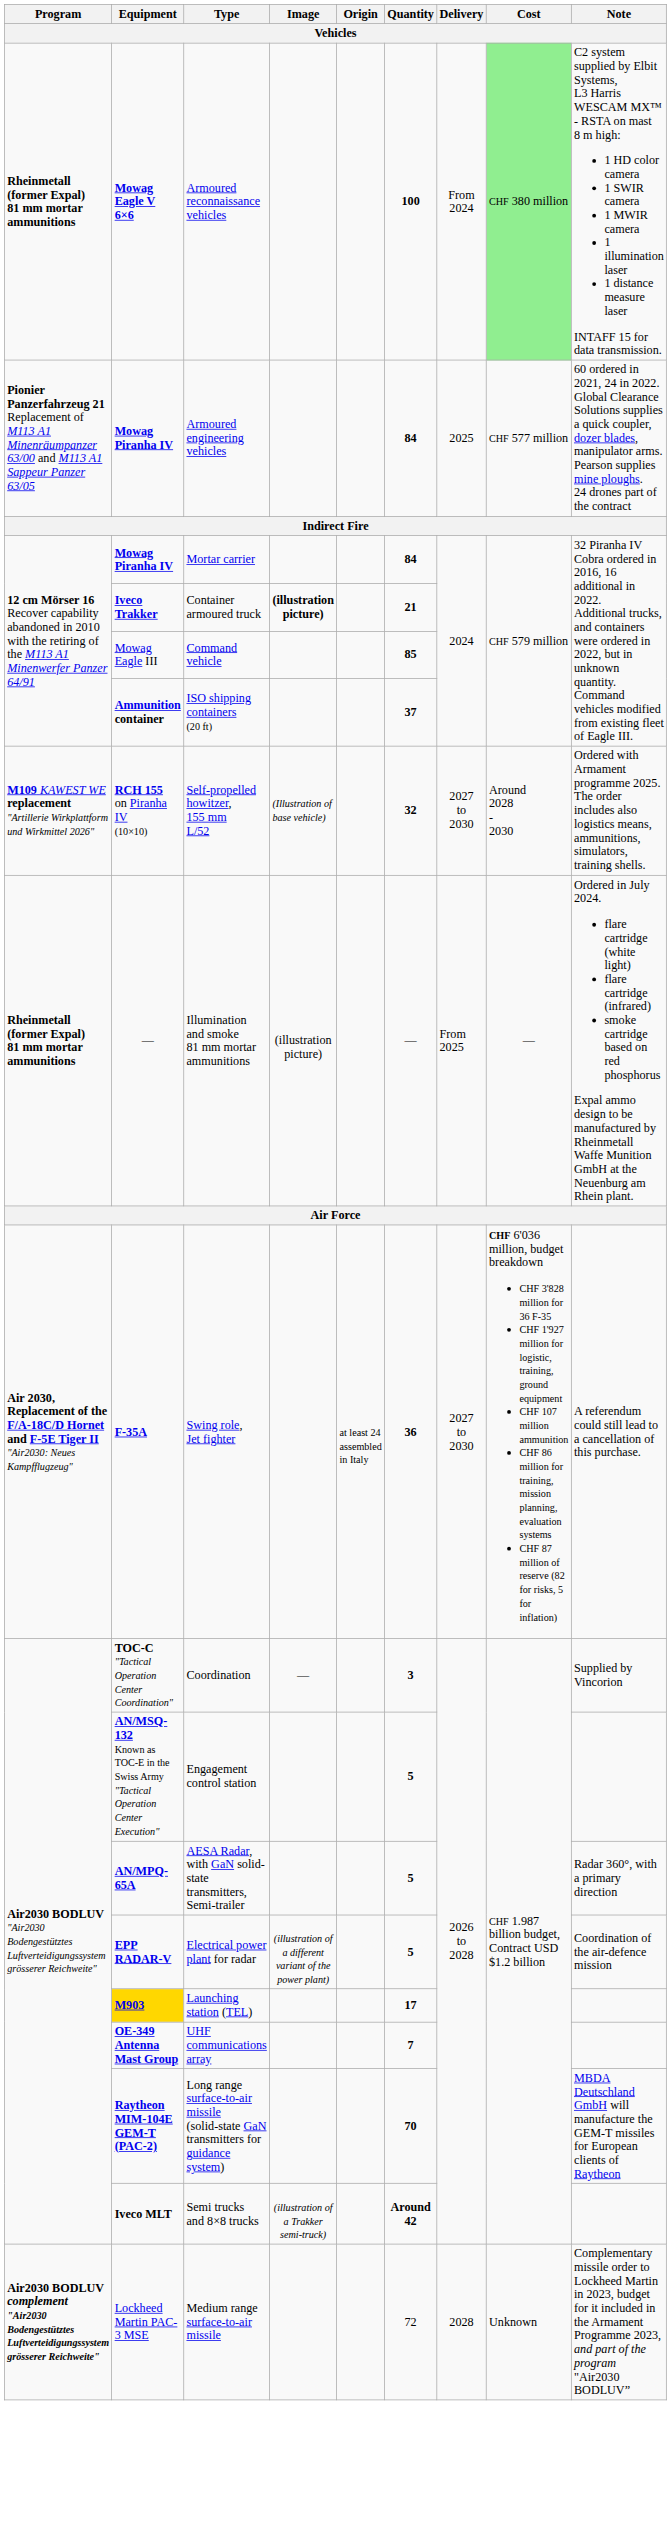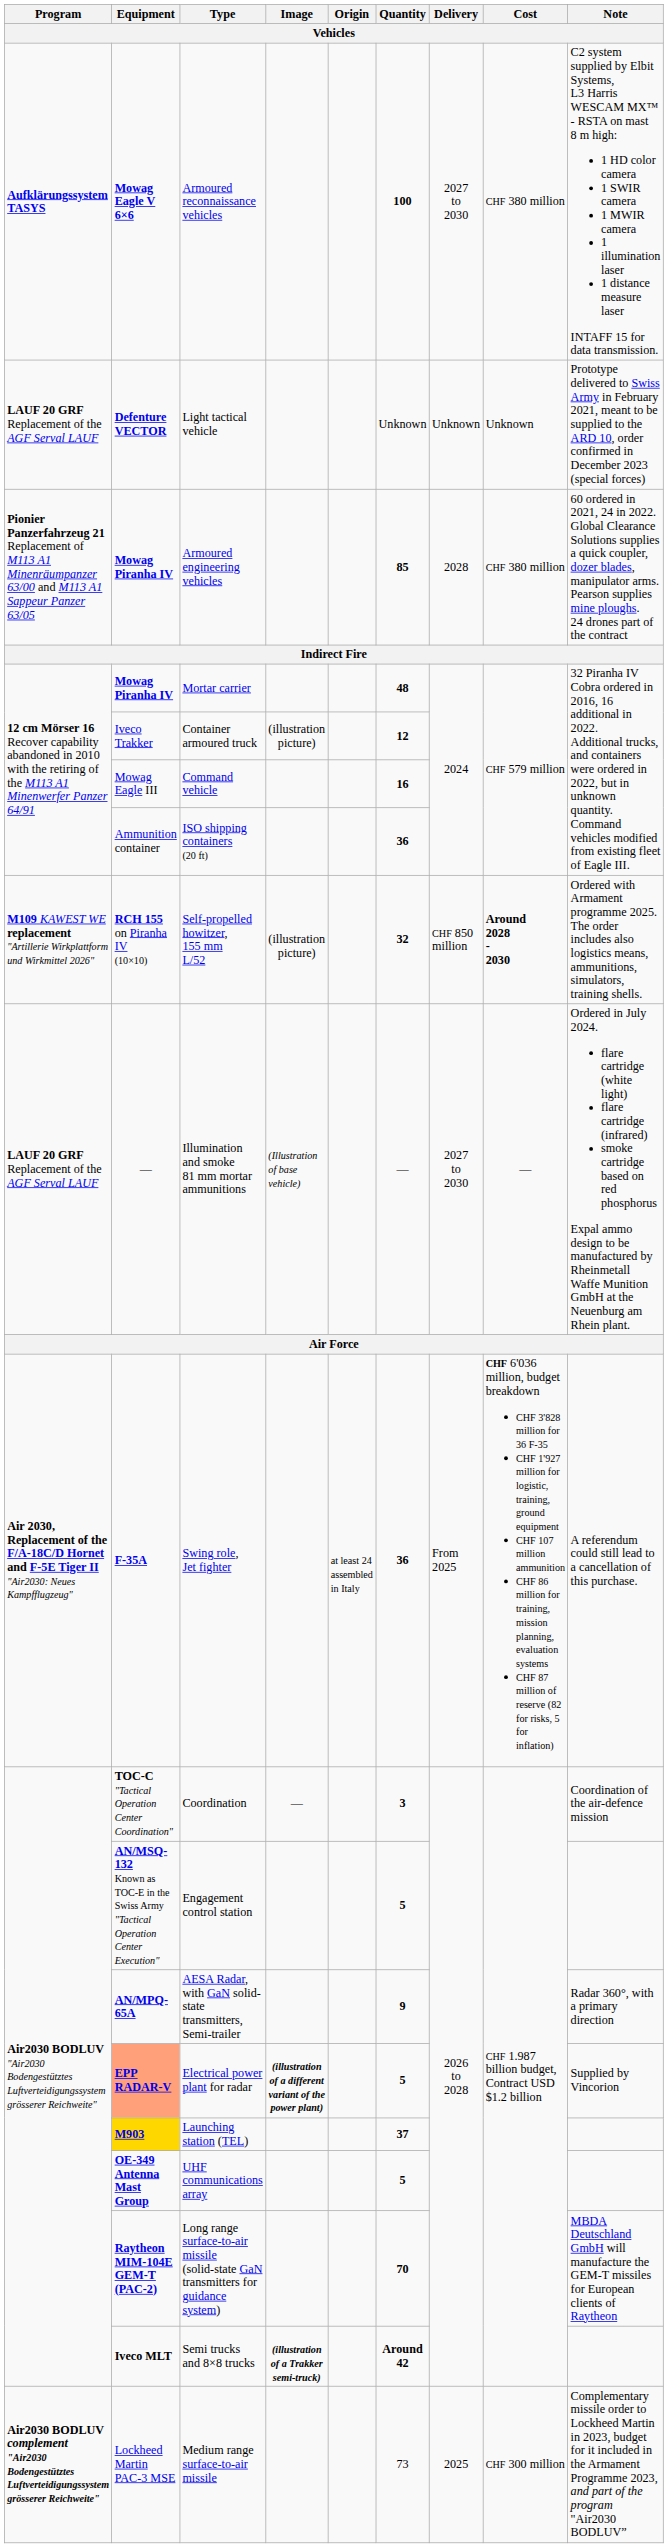(46, 201) Rheinmetall (former Expal) 81 mm mortar ammunitions -> (58, 201) Aufklärungssystem TASYS
(461, 201) From 2024 -> (456, 201) 2027 to 2030
(529, 201) lightgreen background -> (525, 201) no background
+ row: (215, 424)
(411, 438) 84 -> (402, 567) 85
(461, 438) 2025 -> (456, 567) 2028
(529, 438) CHF 577 million -> (525, 567) CHF 380 million
(411, 559) 84 -> (402, 688) 48
(136, 607) bold -> (134, 735) normal
(303, 607) bold -> (297, 735) normal
(411, 607) 21 -> (402, 735) 12
(411, 654) 85 -> (402, 783) 16
(148, 712) bold -> (146, 841) normal
(411, 712) 37 -> (402, 841) 36
(302, 810) (Illustration of base vehicle) -> (297, 946) (illustration picture)
(461, 810) 2027 to 2030 -> (453, 939) CHF 850 million
(508, 810) normal -> (506, 939) bold
(46, 1040) Rheinmetall (former Expal) 81 mm mortar ammunitions -> (54, 1169) LAUF 20 GRF Replacement of the AGF Serval LAUF
(303, 1047) (illustration picture) -> (293, 1169) (Illustration of base vehicle)
(453, 1040) From 2025 -> (456, 1169) 2027 to 2030
(461, 1431) 2027 to 2030 -> (445, 1560) From 2025
(603, 1675) Supplied by Vincorion -> (609, 1804) Coordination of the air-defence mission
(411, 1878) 5 -> (402, 2006) 9
(143, 1952) no background -> (143, 2080) lightsalmon background
(303, 1959) normal -> (297, 2087) bold
(613, 1952) Coordination of the air-defence mission -> (600, 2080) Supplied by Vincorion
(411, 2005) 17 -> (402, 2134) 37
(411, 2045) 7 -> (402, 2180) 5
(303, 2221) normal -> (297, 2363) bold
(411, 2322) 72 -> (402, 2464) 73
(461, 2322) 2028 -> (456, 2464) 2025
(513, 2322) Unknown -> (525, 2464) CHF 300 million
